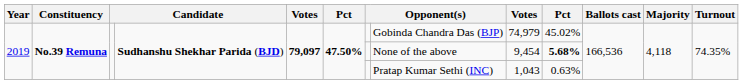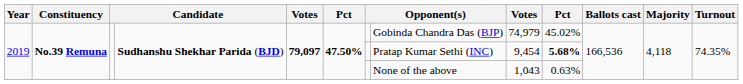(415, 51) None of the above -> (433, 51) Pratap Kumar Sethi (INC)
(433, 70) Pratap Kumar Sethi (INC) -> (415, 70) None of the above
